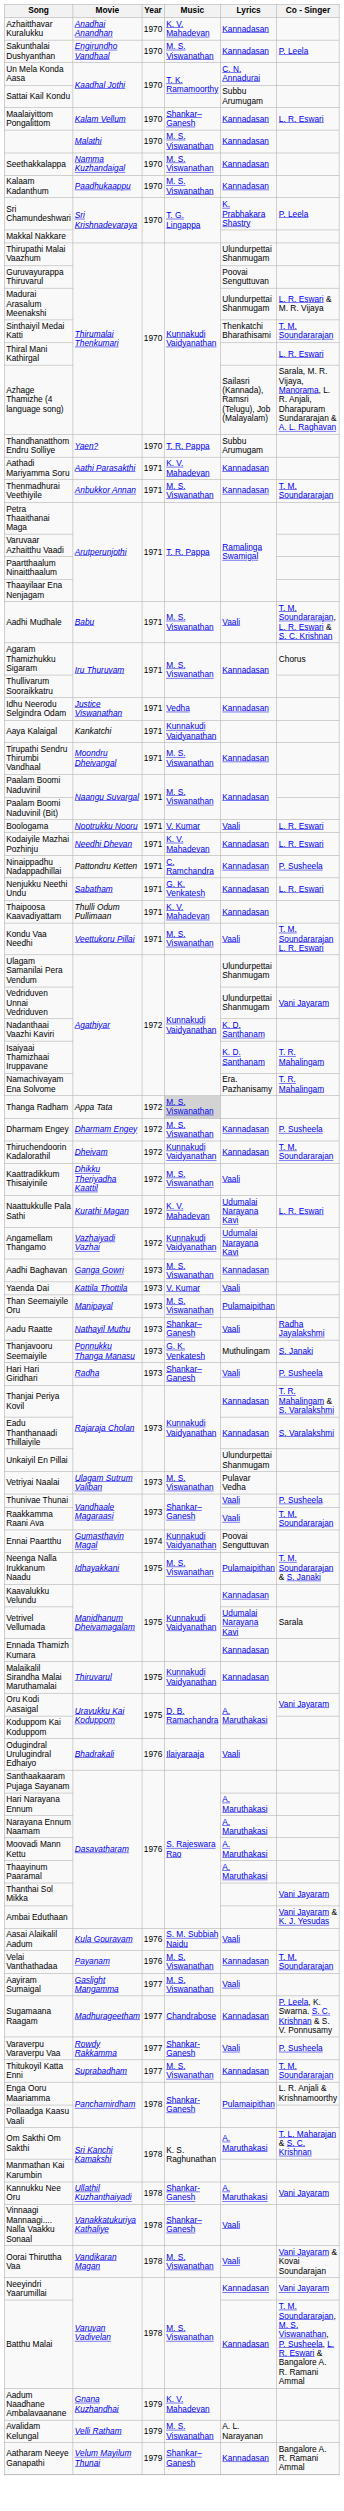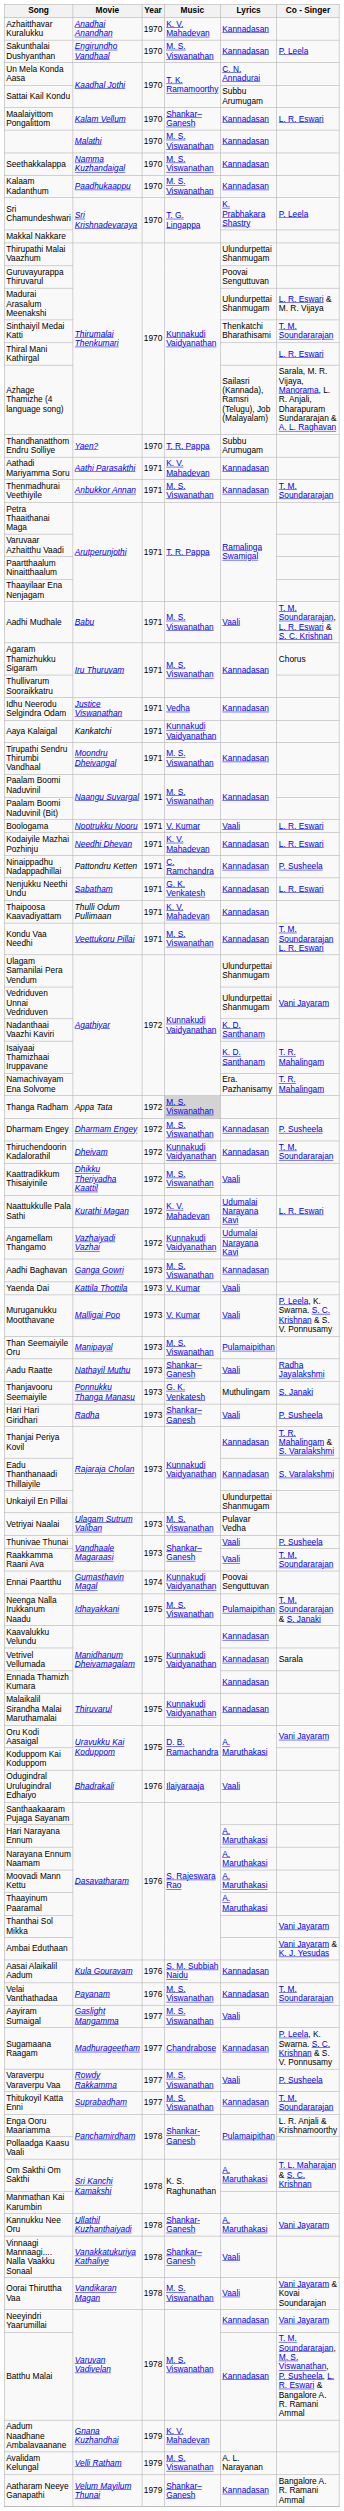(231, 939) Vaali -> (246, 939) Kannadasan
+ row: (31, 1315)
(240, 1623) Udumalai Narayana Kavi -> (246, 1659) Kannadasan
(231, 1939) Vaali -> (246, 1971) Kannadasan
(183, 2048) Shankar-Ganesh -> (190, 2080) M. S. Viswanathan
